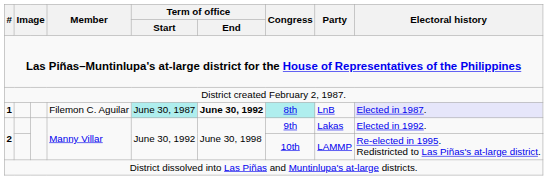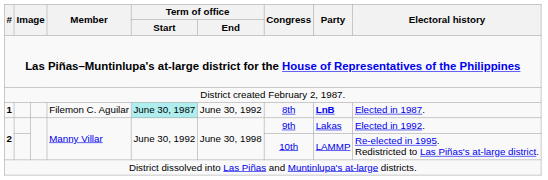(232, 110) bold -> (231, 110) normal
(290, 110) paleturquoise background -> (289, 110) no background
(326, 110) normal -> (325, 110) bold
(392, 110) lavender background -> (390, 110) no background
